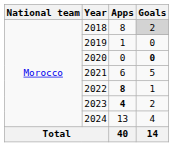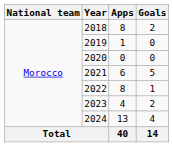(152, 27) lightgrey background -> (152, 27) no background
(152, 58) bold -> (152, 58) normal
(123, 88) bold -> (123, 88) normal
(123, 104) bold -> (123, 104) normal
